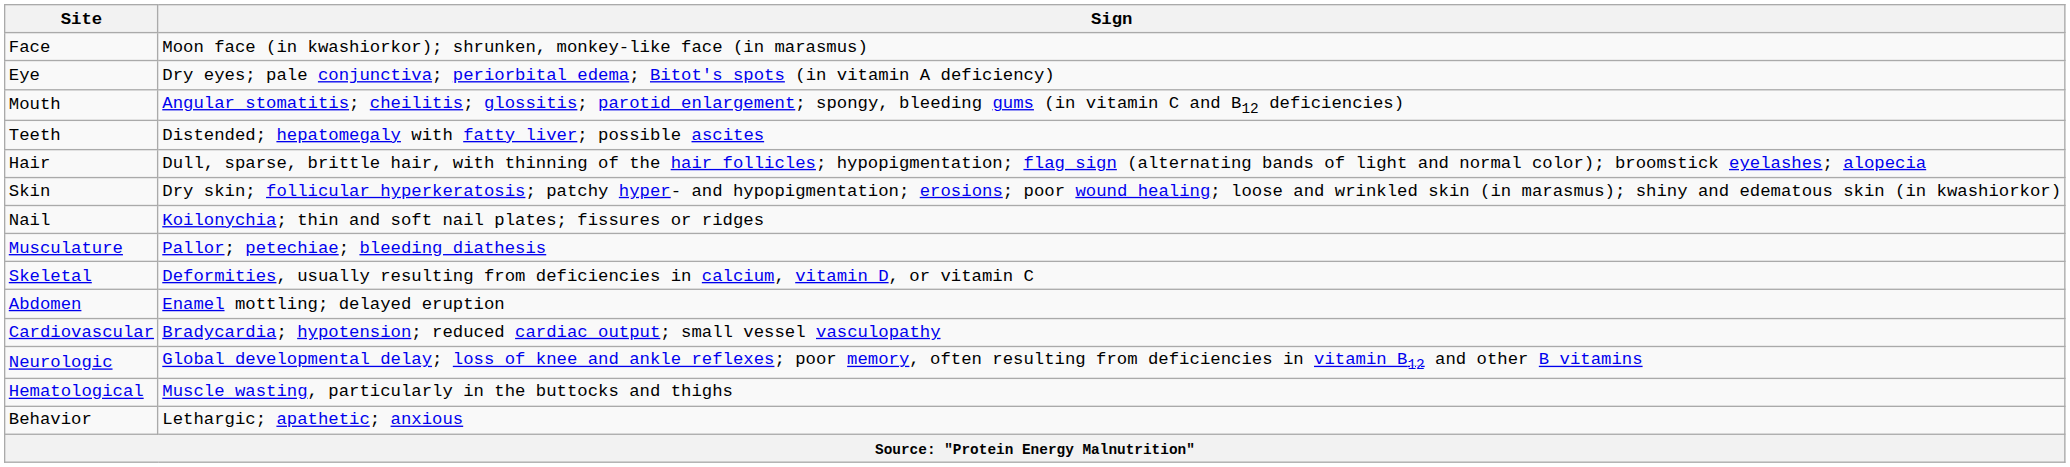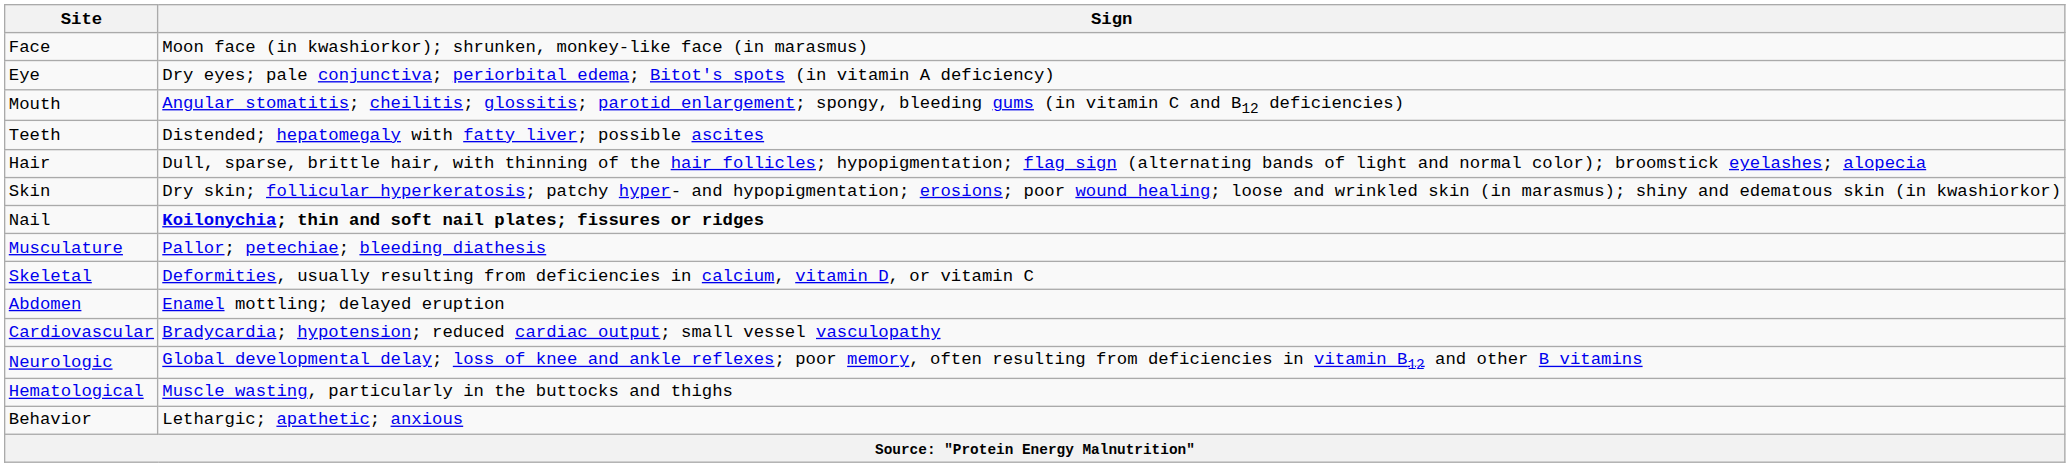(463, 219) normal -> (463, 219) bold
